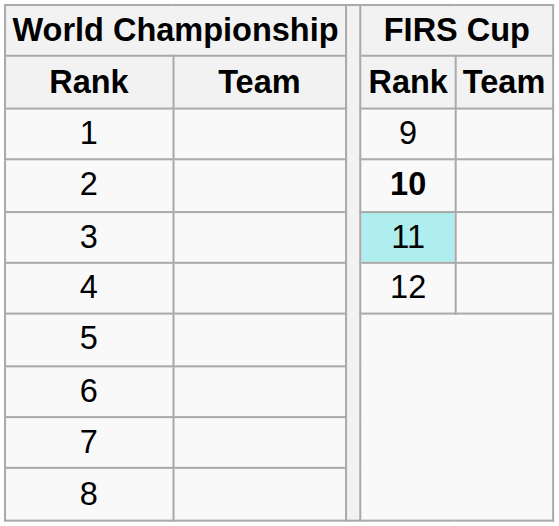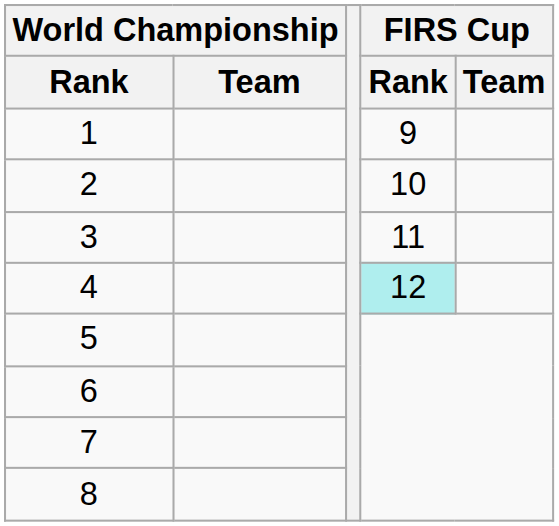(408, 184) bold -> (408, 184) normal
(408, 236) paleturquoise background -> (408, 236) no background
(408, 287) no background -> (408, 287) paleturquoise background
